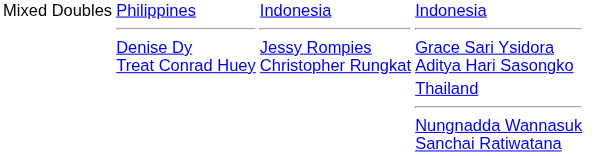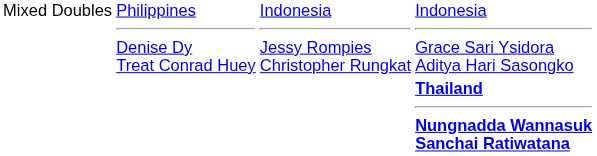(499, 116) normal -> (504, 116) bold
